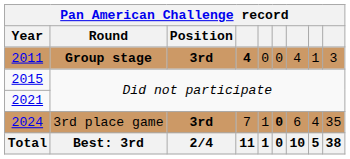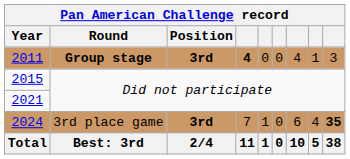(279, 122) bold -> (279, 122) normal
(333, 122) normal -> (333, 122) bold
